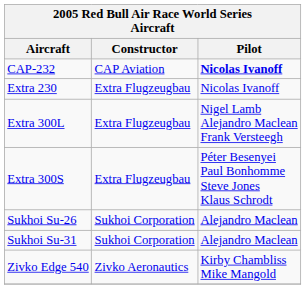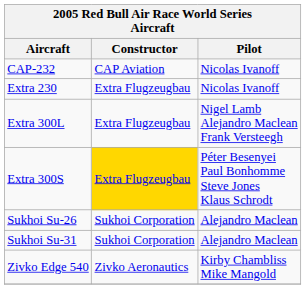(241, 68) bold -> (240, 68) normal
(142, 178) no background -> (142, 178) gold background
